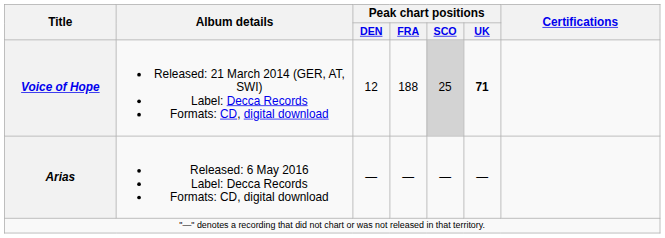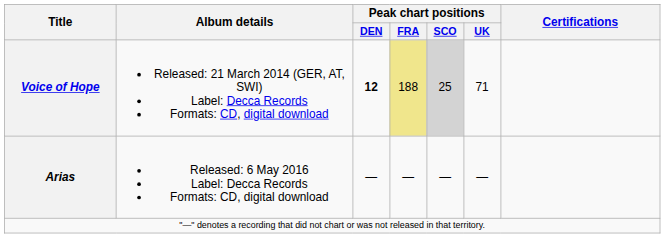(371, 87) normal -> (371, 87) bold
(408, 87) no background -> (408, 87) khaki background
(482, 87) bold -> (482, 87) normal
